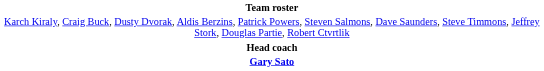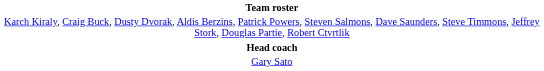(272, 61) bold -> (272, 61) normal
